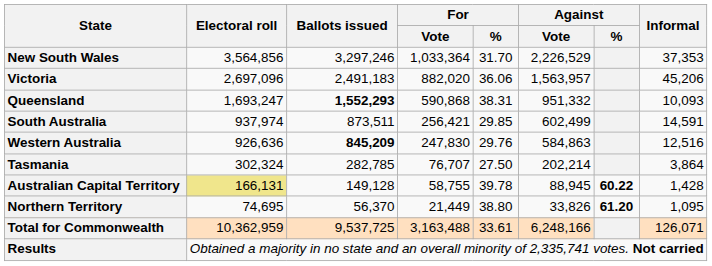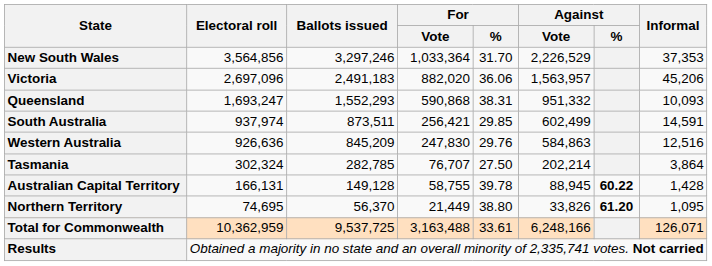(365, 100) bold -> (365, 100) normal
(370, 143) bold -> (370, 143) normal
(259, 185) khaki background -> (259, 185) no background
